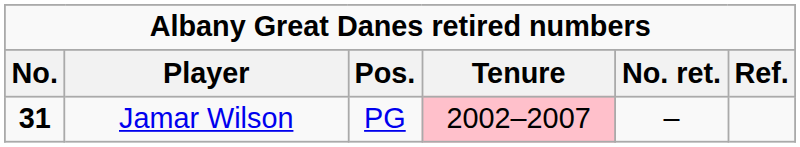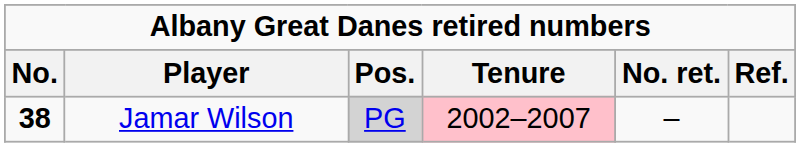(35, 118) 31 -> (35, 118) 38
(385, 118) no background -> (385, 118) lightgrey background
